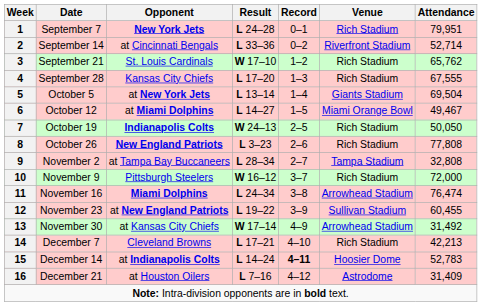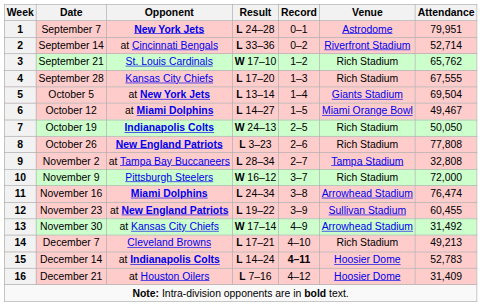(367, 29) Rich Stadium -> (367, 29) Astrodome
(446, 243) 42,213 -> (446, 243) 49,213
(367, 276) Astrodome -> (367, 276) Hoosier Dome
